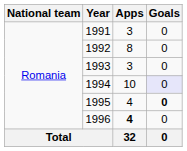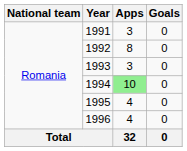(130, 84) no background -> (130, 84) lightgreen background
(164, 84) lavender background -> (164, 84) no background
(164, 102) bold -> (164, 102) normal
(130, 119) bold -> (130, 119) normal
